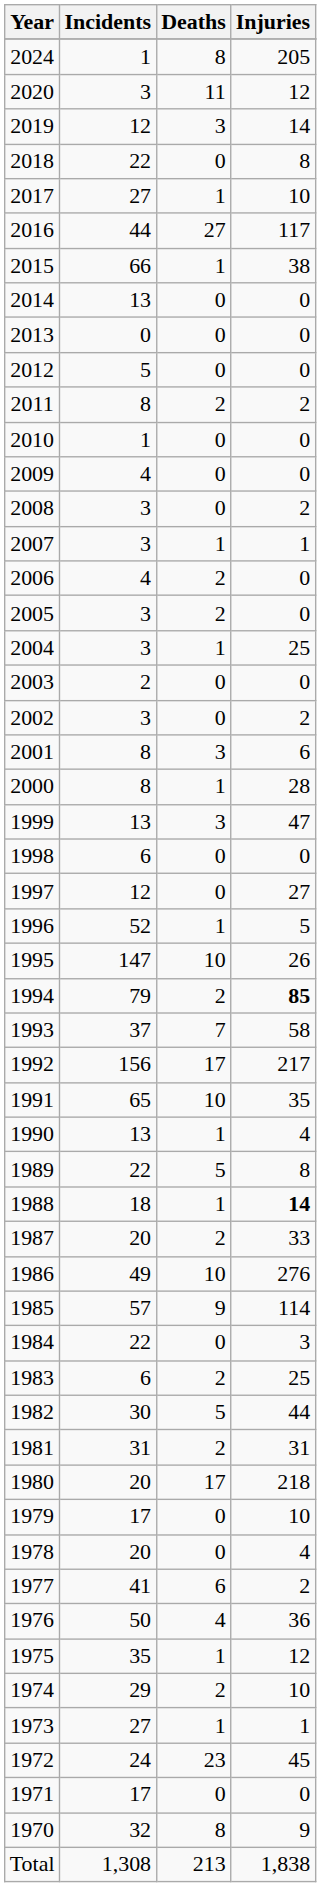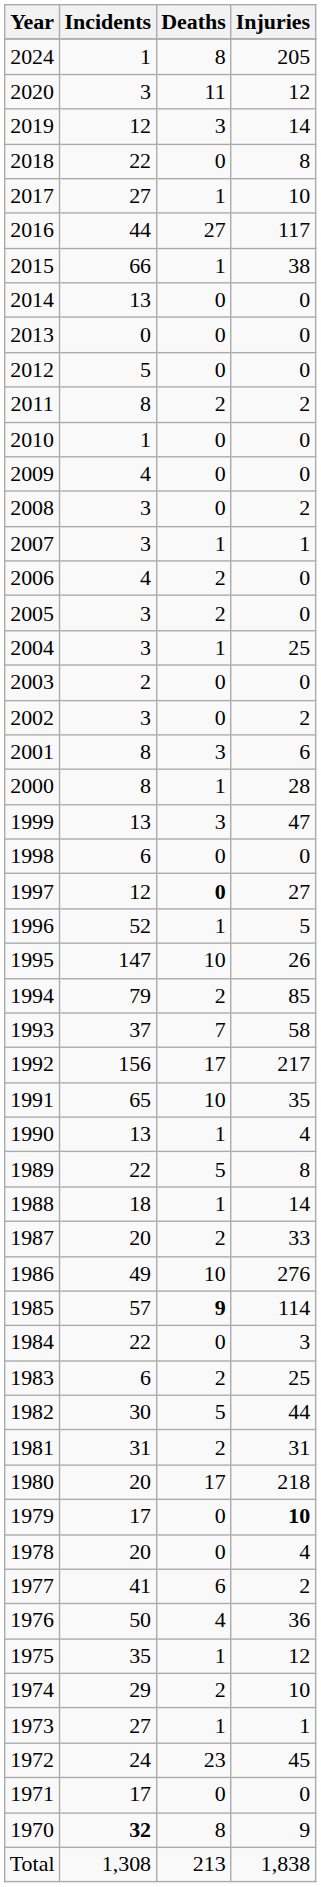(220, 890) normal -> (220, 890) bold
(299, 995) bold -> (299, 995) normal
(299, 1203) bold -> (299, 1203) normal
(220, 1308) normal -> (220, 1308) bold
(299, 1516) normal -> (299, 1516) bold
(140, 1829) normal -> (140, 1829) bold
